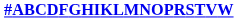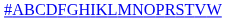(119, 10) bold -> (113, 10) normal
